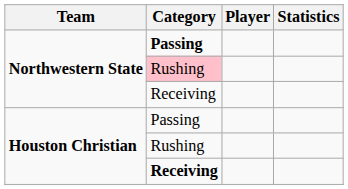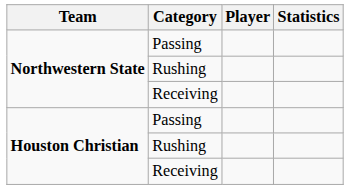(176, 43) bold -> (177, 43) normal
(177, 68) pink background -> (179, 68) no background
(184, 171) bold -> (185, 171) normal
